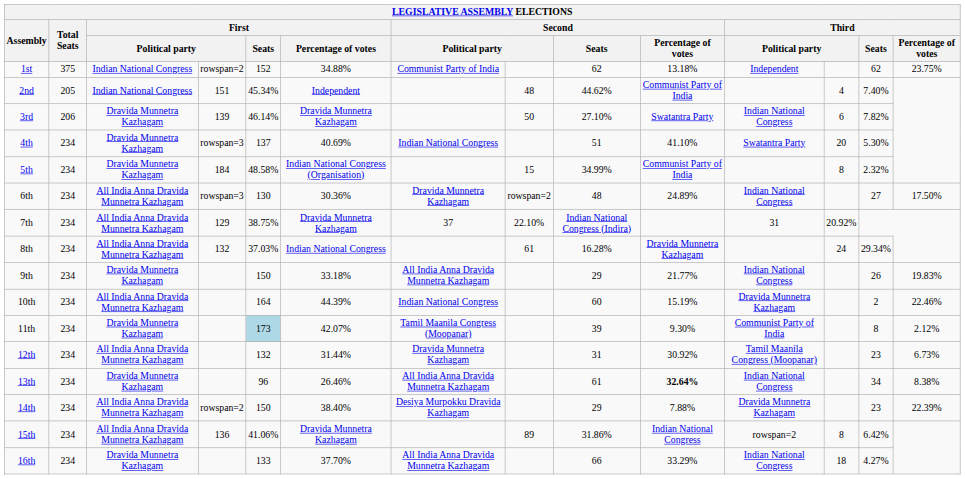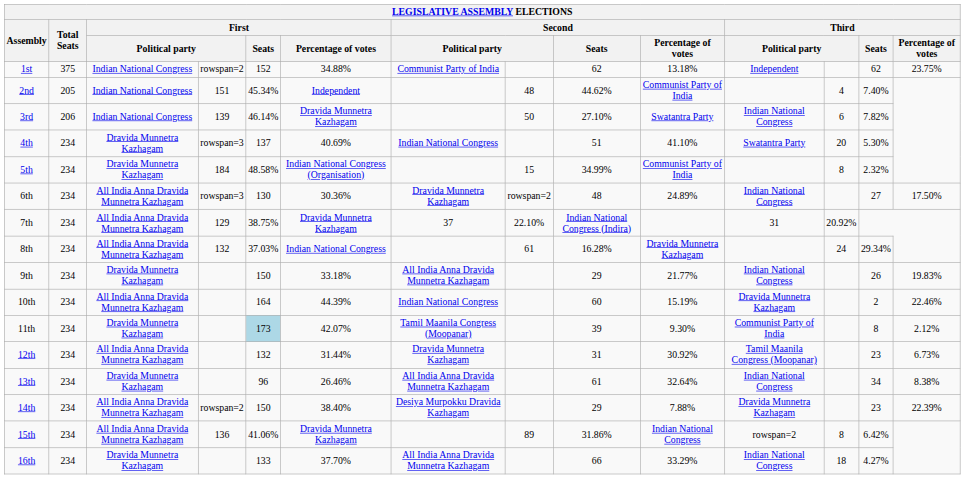(142, 117) Dravida Munnetra Kazhagam -> (142, 117) Indian National Congress
(682, 381) bold -> (682, 381) normal
